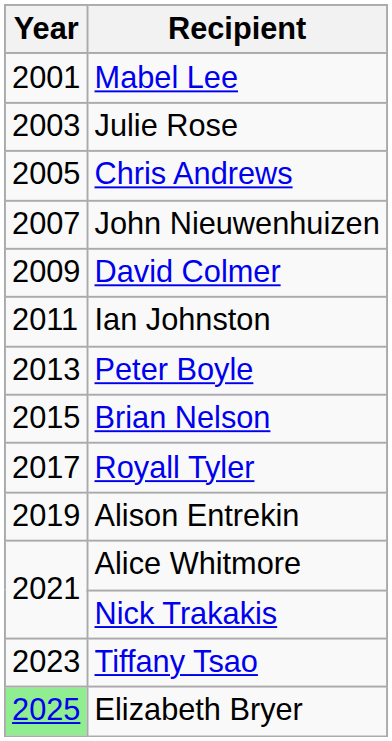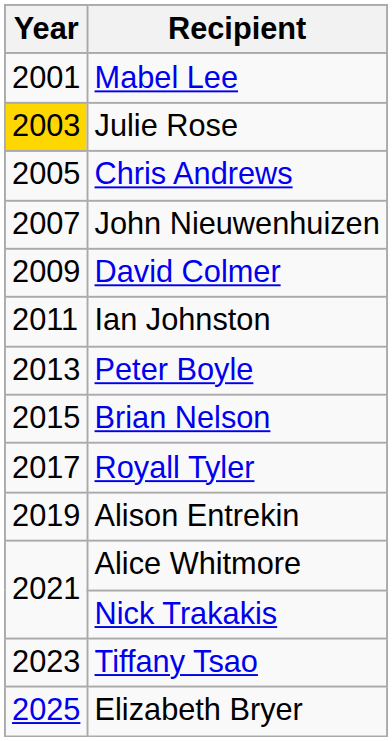(46, 126) no background -> (46, 126) gold background
(46, 710) lightgreen background -> (46, 710) no background
